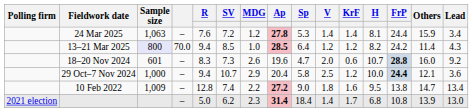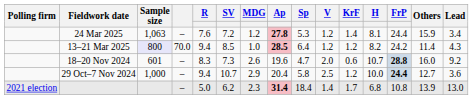(327, 34) 1.4 -> (327, 34) 1.2
(427, 75) 12.1 -> (427, 75) 12.7
- row: (99, 88)
